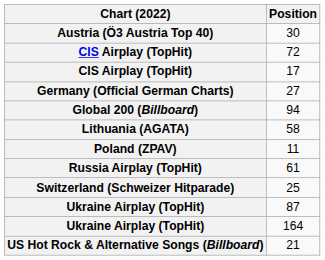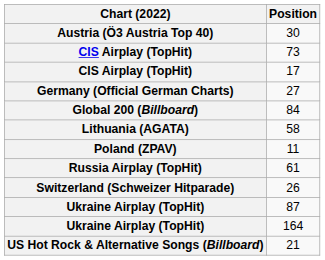(293, 52) 72 -> (293, 52) 73
(293, 110) 94 -> (293, 110) 84
(293, 187) 25 -> (293, 187) 26
